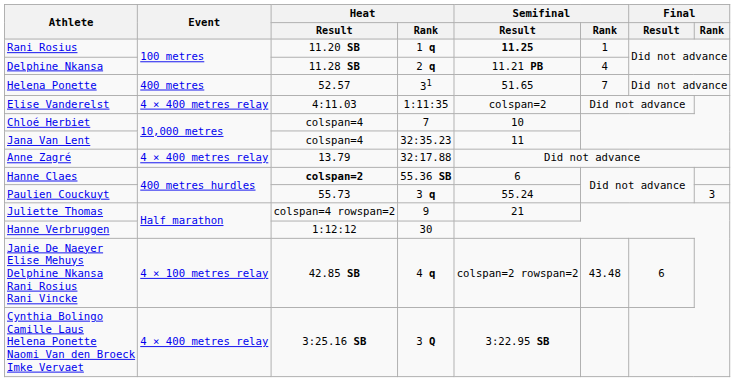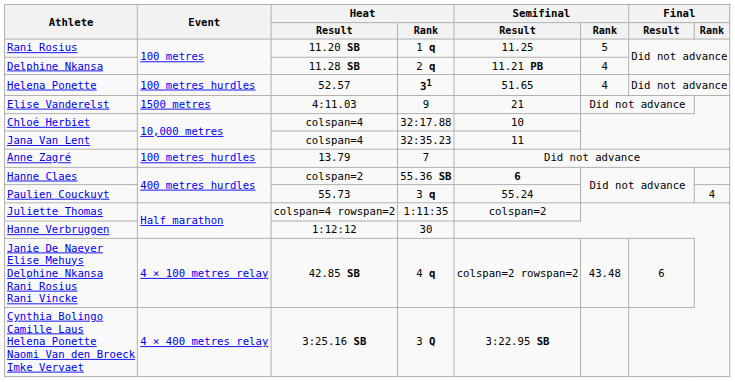(517, 48) bold -> (517, 48) normal
(605, 48) 1 -> (605, 48) 5
(172, 85) 400 metres -> (198, 85) 100 metres hurdles
(426, 85) normal -> (426, 85) bold
(605, 85) 7 -> (605, 85) 4
(204, 104) 4 × 400 metres relay -> (175, 104) 1500 metres
(426, 104) 1:11:35 -> (426, 104) 9
(517, 104) colspan=2 -> (518, 104) 21
(426, 122) 7 -> (426, 122) 32:17.88
(204, 158) 4 × 400 metres relay -> (198, 158) 100 metres hurdles
(426, 158) 32:17.88 -> (426, 158) 7
(334, 176) bold -> (334, 176) normal
(518, 176) normal -> (518, 176) bold
(712, 193) 3 -> (712, 193) 4
(426, 211) 9 -> (426, 211) 1:11:35
(518, 211) 21 -> (517, 211) colspan=2
